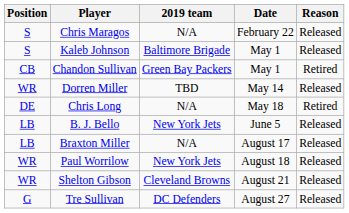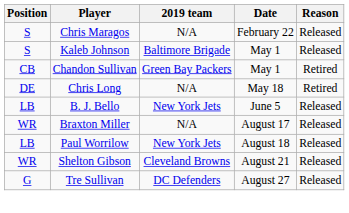- row: (95, 87)
(27, 143) LB -> (27, 124) WR
(27, 161) WR -> (27, 143) LB
